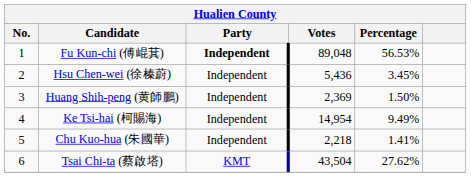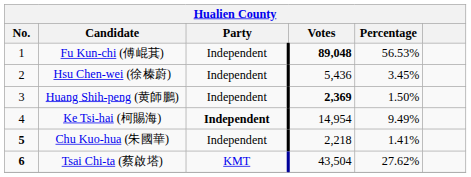(237, 53) bold -> (237, 53) normal
(335, 53) normal -> (335, 53) bold
(338, 96) normal -> (338, 96) bold
(237, 118) normal -> (237, 118) bold
(21, 140) normal -> (21, 140) bold
(21, 161) normal -> (21, 161) bold
